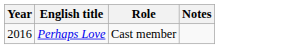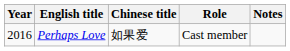+ column: (144, 14)
